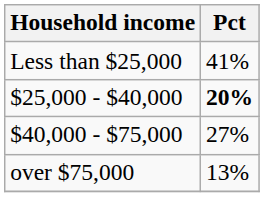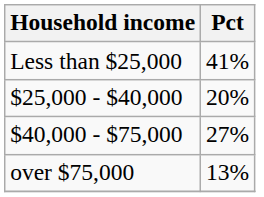(229, 97) bold -> (227, 97) normal
